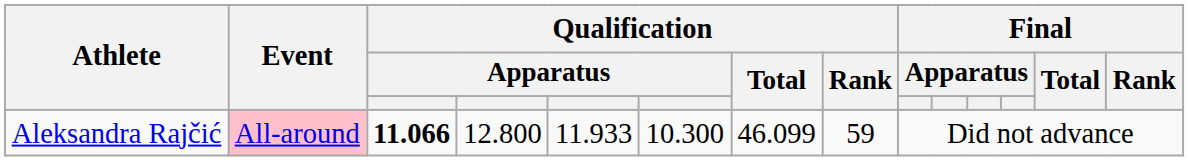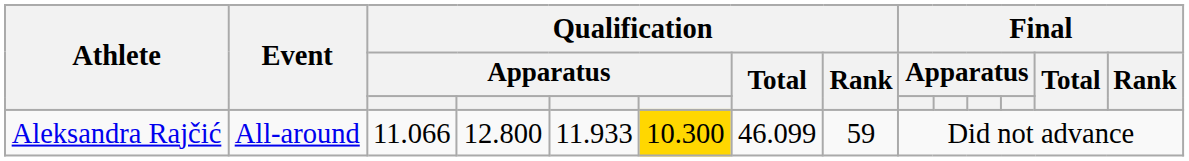(297, 132) pink background -> (297, 132) no background
(412, 132) bold -> (412, 132) normal
(685, 132) no background -> (685, 132) gold background
